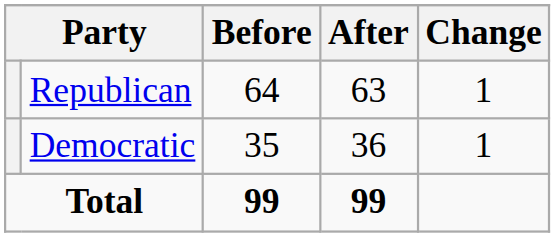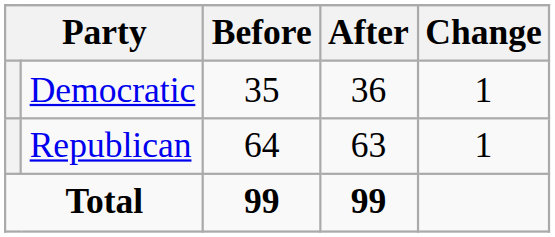rows swapped: (111, 88) <-> (113, 145)
